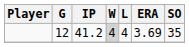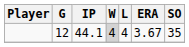(89, 33) 41.2 -> (89, 33) 44.1
(148, 33) 3.69 -> (148, 33) 3.67
